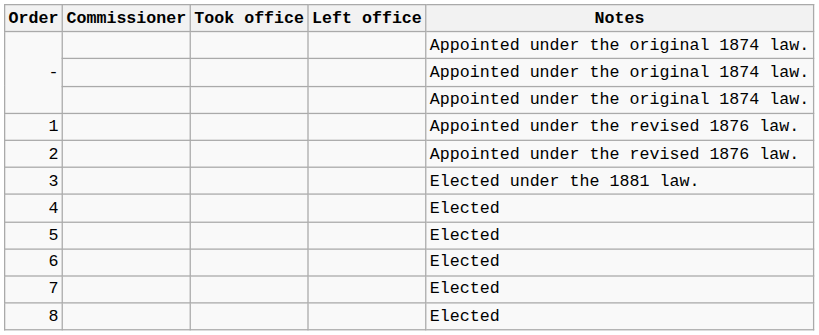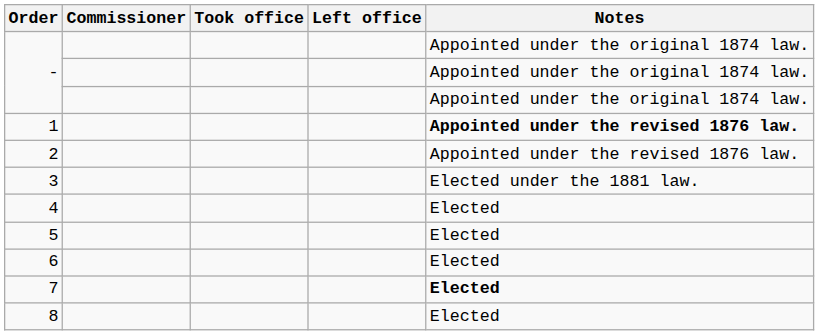(615, 127) normal -> (615, 127) bold
(465, 289) normal -> (465, 289) bold
